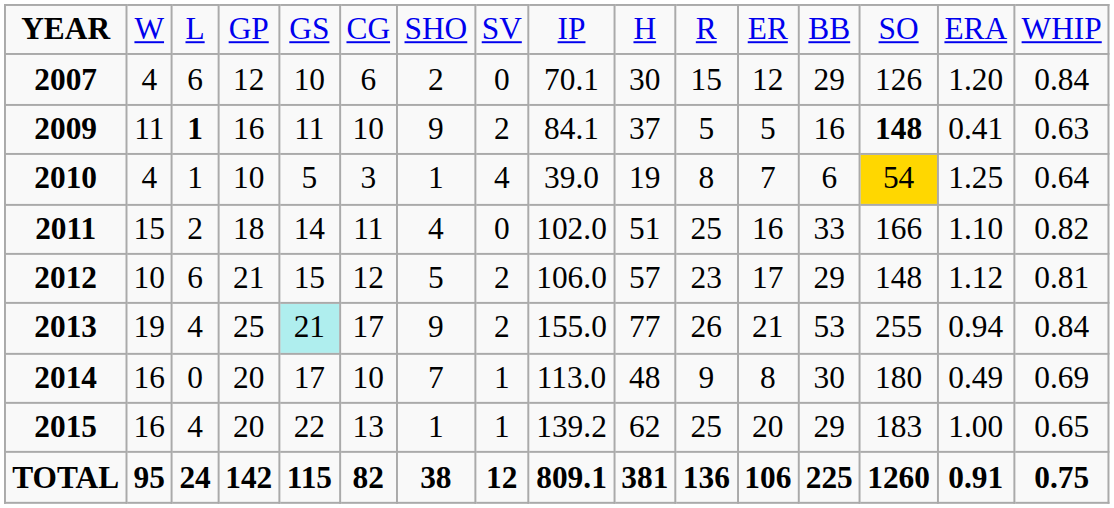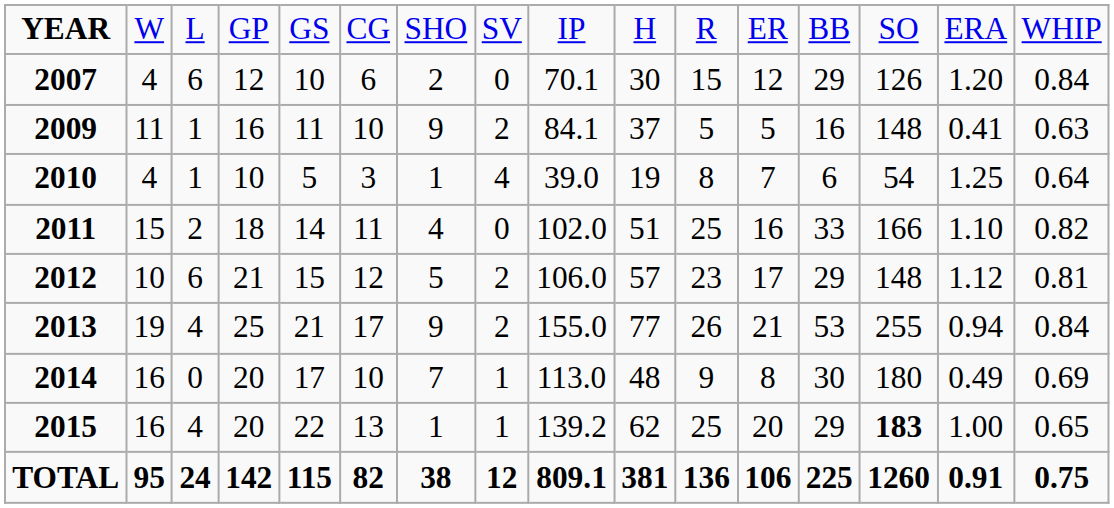(195, 128) bold -> (195, 128) normal
(899, 128) bold -> (899, 128) normal
(899, 178) gold background -> (899, 178) no background
(309, 327) paleturquoise background -> (309, 327) no background
(899, 427) normal -> (899, 427) bold
